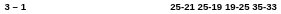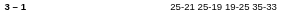(224, 7) bold -> (224, 7) normal
